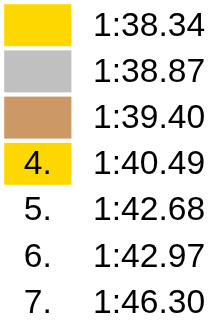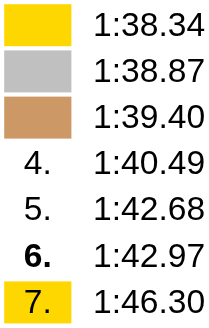(38, 163) gold background -> (38, 163) no background
(38, 255) normal -> (38, 255) bold
(38, 301) no background -> (38, 301) gold background
